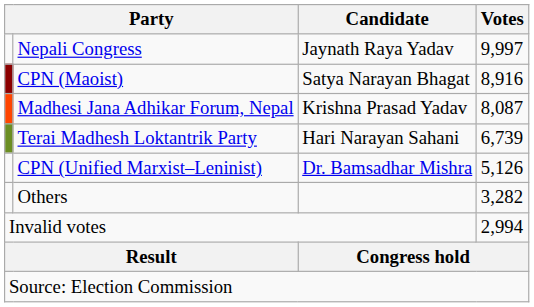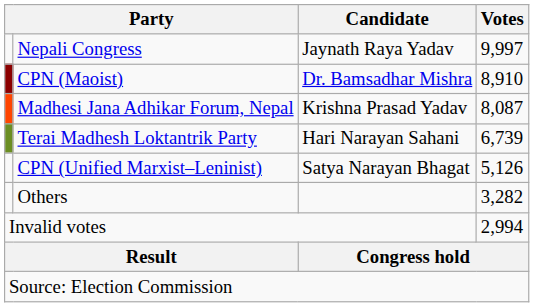(386, 78) Satya Narayan Bhagat -> (387, 78) Dr. Bamsadhar Mishra
(502, 78) 8,916 -> (502, 78) 8,910
(387, 167) Dr. Bamsadhar Mishra -> (386, 167) Satya Narayan Bhagat
